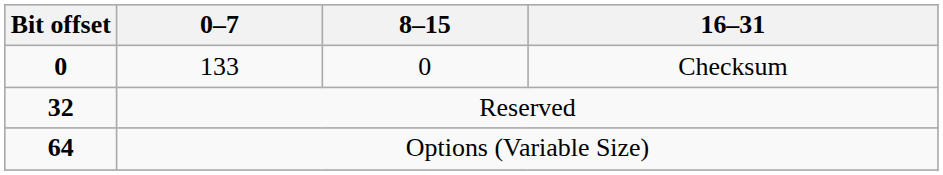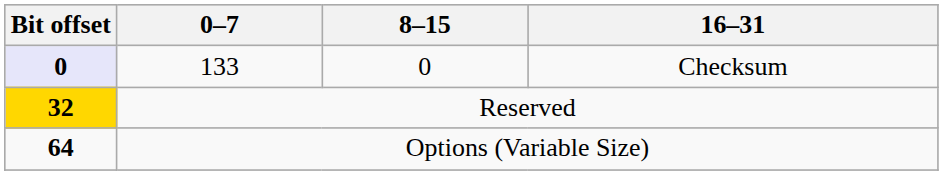(61, 66) no background -> (61, 66) lavender background
(61, 107) no background -> (61, 107) gold background
